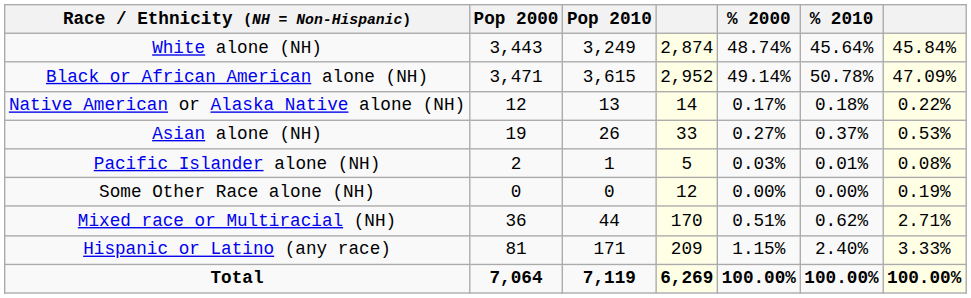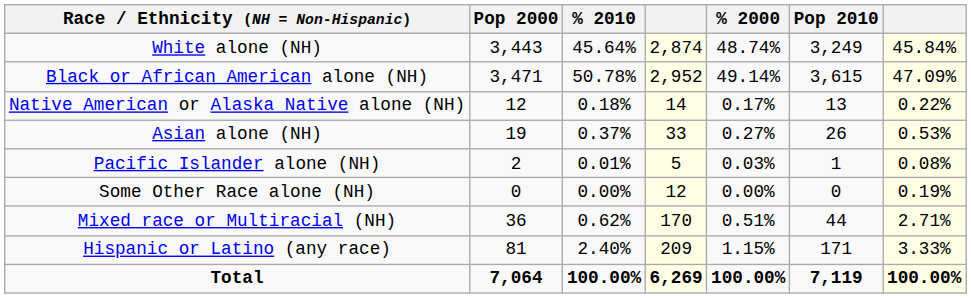columns swapped: (609, 19) <-> (841, 19)
